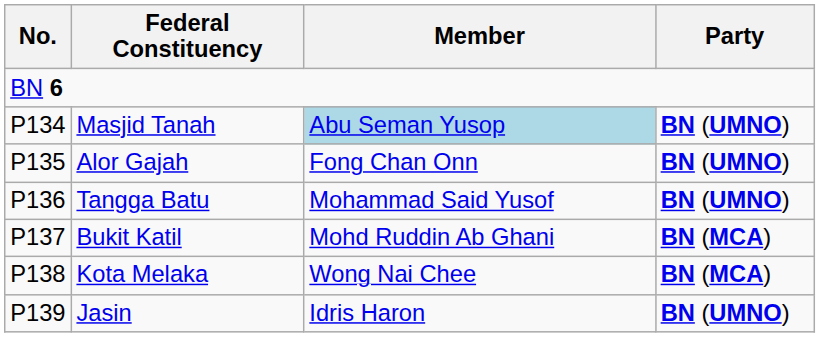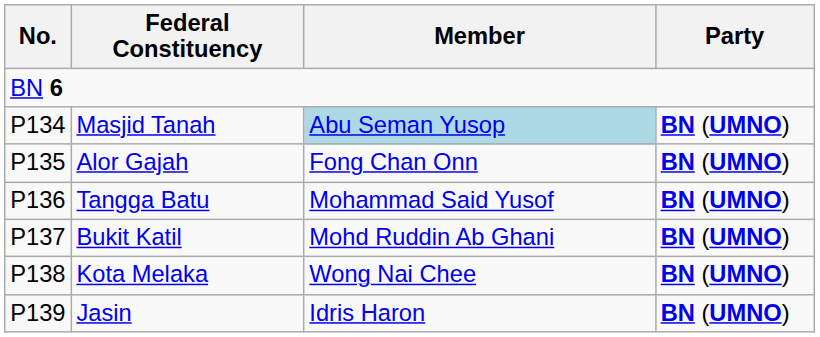(716, 237) BN (MCA) -> (725, 237) BN (UMNO)
(716, 275) BN (MCA) -> (725, 275) BN (UMNO)
